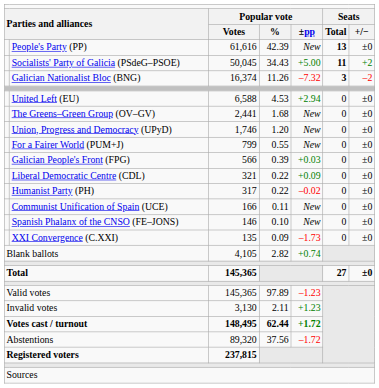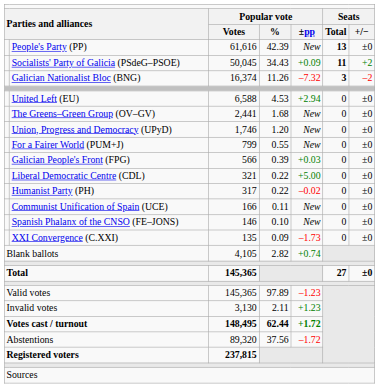(309, 63) +5.00 -> (309, 63) +0.09
(309, 176) +0.09 -> (309, 176) +5.00
